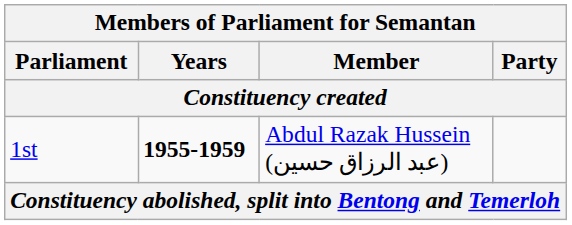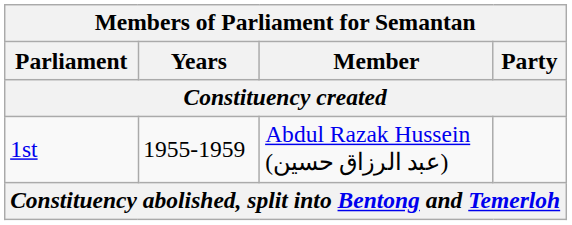(194, 149) bold -> (194, 149) normal
